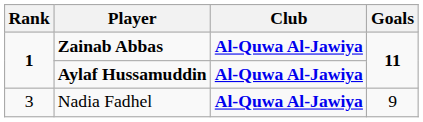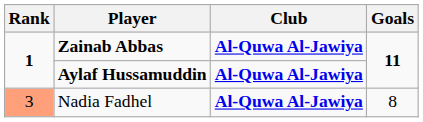(29, 102) no background -> (29, 102) lightsalmon background
(393, 102) 9 -> (393, 102) 8
